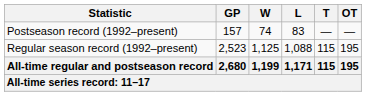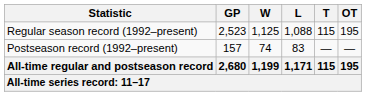rows swapped: (102, 48) <-> (92, 31)
